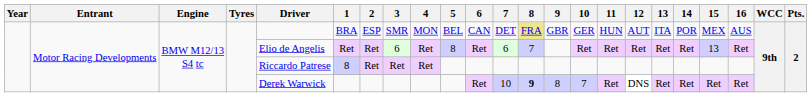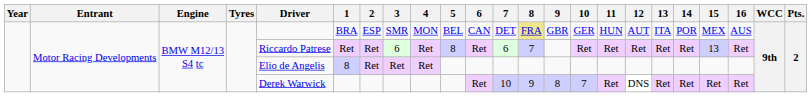(292, 48) Elio de Angelis -> (295, 48) Riccardo Patrese
(295, 66) Riccardo Patrese -> (292, 66) Elio de Angelis
(531, 83) bold -> (531, 83) normal
